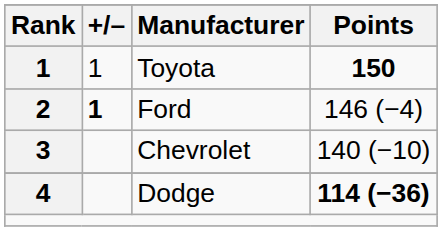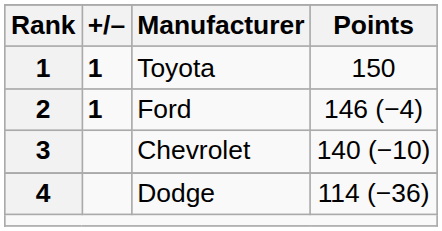(95, 67) normal -> (95, 67) bold
(374, 67) bold -> (374, 67) normal
(374, 192) bold -> (374, 192) normal
